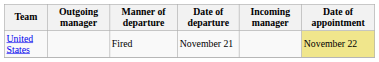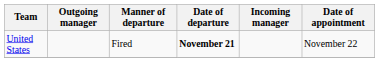(207, 44) normal -> (207, 44) bold
(331, 44) khaki background -> (331, 44) no background
